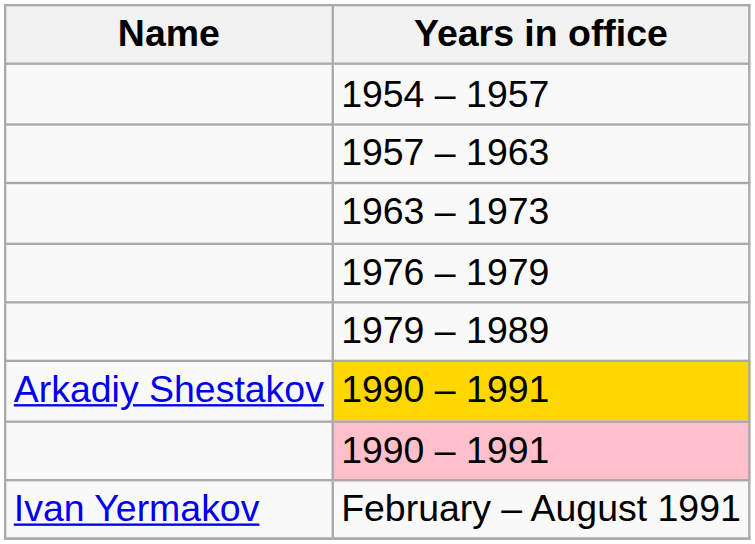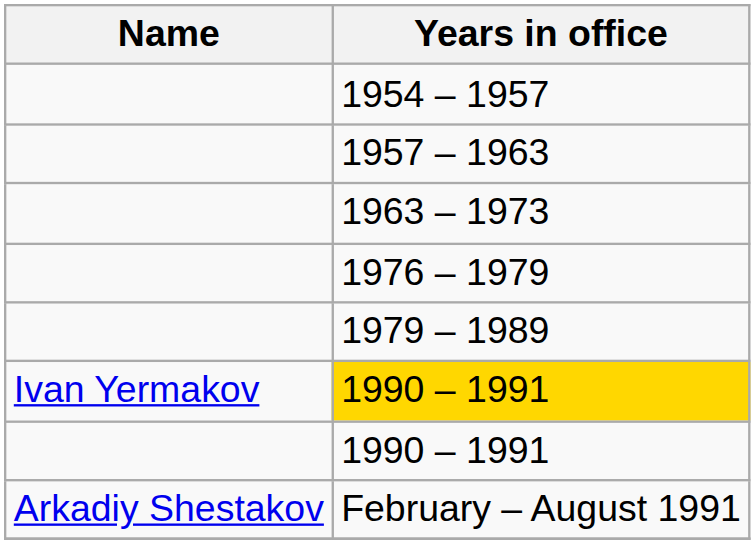(169, 390) Arkadiy Shestakov -> (137, 390) Ivan Yermakov
(445, 449) pink background -> (445, 449) no background
(137, 509) Ivan Yermakov -> (169, 509) Arkadiy Shestakov
